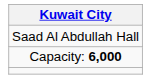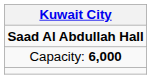(76, 36) normal -> (76, 36) bold
